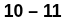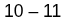(33, 11) bold -> (33, 11) normal
